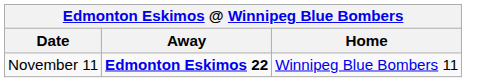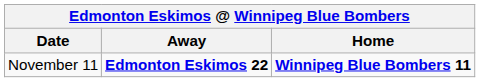(367, 64) normal -> (373, 64) bold
